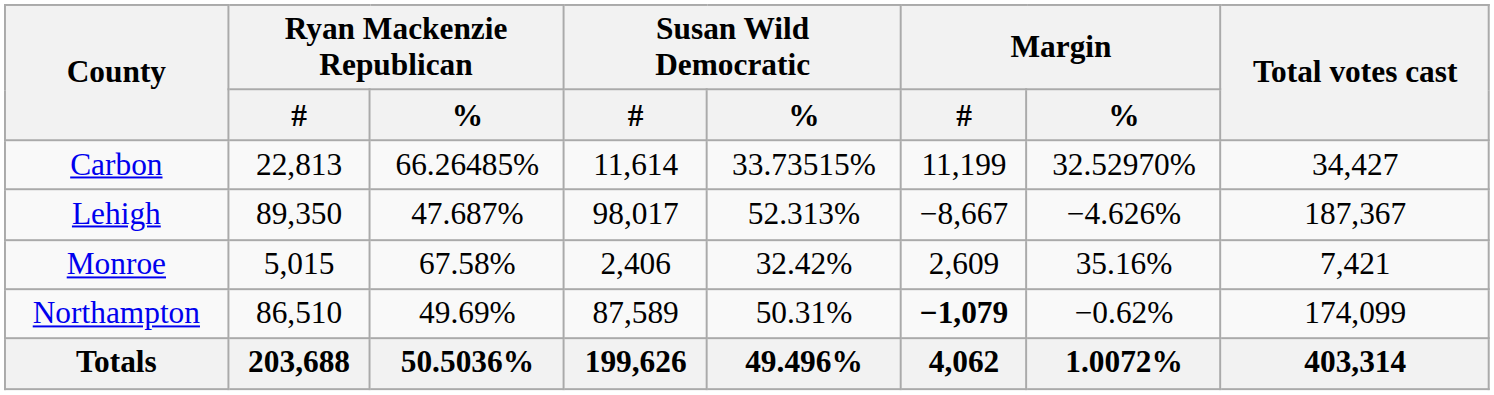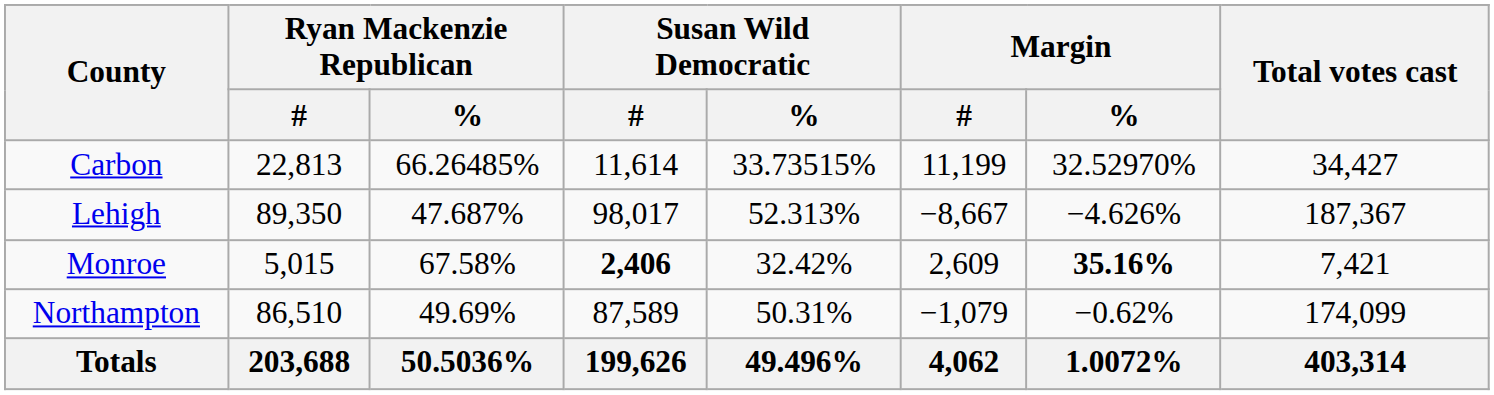(636, 263) normal -> (636, 263) bold
(1124, 263) normal -> (1124, 263) bold
(964, 313) bold -> (964, 313) normal
